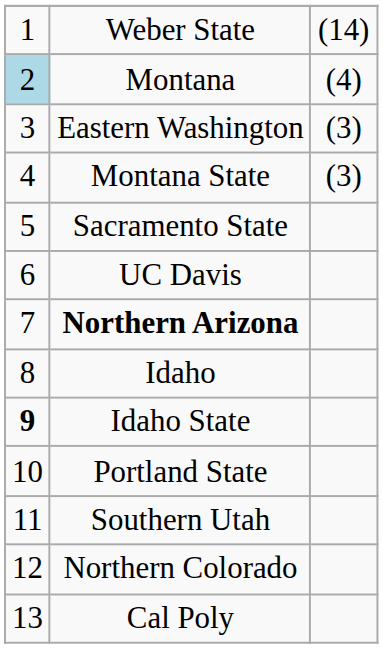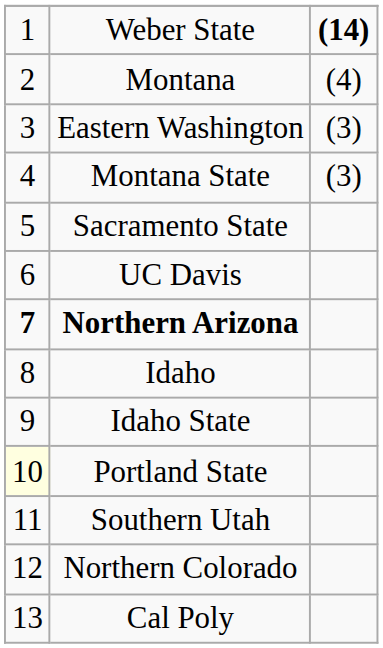(344, 29) normal -> (344, 29) bold
(28, 78) lightblue background -> (28, 78) no background
(28, 323) normal -> (28, 323) bold
(28, 421) bold -> (28, 421) normal
(28, 470) no background -> (28, 470) lightyellow background
